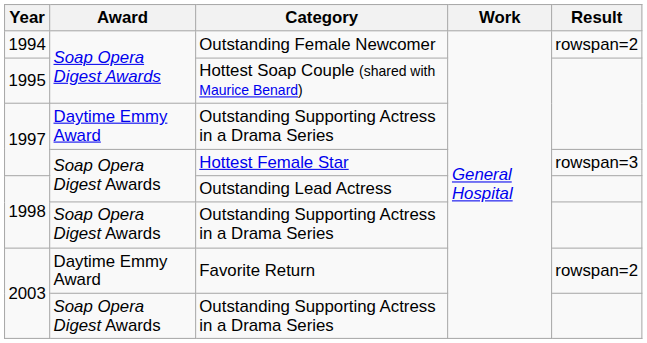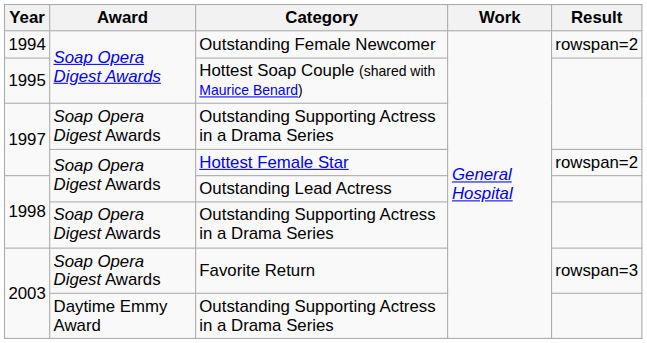(110, 126) Daytime Emmy Award -> (107, 126) Soap Opera Digest Awards
(597, 162) rowspan=3 -> (597, 162) rowspan=2
(110, 270) Daytime Emmy Award -> (107, 270) Soap Opera Digest Awards
(597, 270) rowspan=2 -> (597, 270) rowspan=3
(107, 316) Soap Opera Digest Awards -> (110, 316) Daytime Emmy Award
